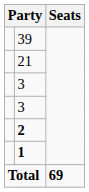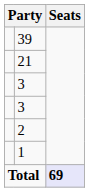(21, 130) bold -> (21, 130) normal
(21, 152) bold -> (21, 152) normal
(56, 175) no background -> (56, 175) lavender background
